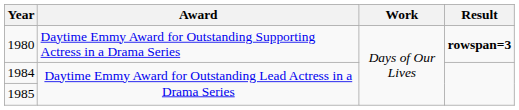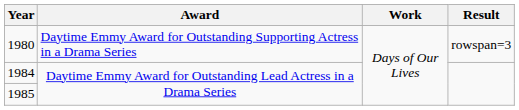(479, 44) bold -> (481, 44) normal
